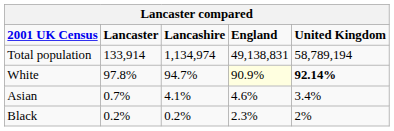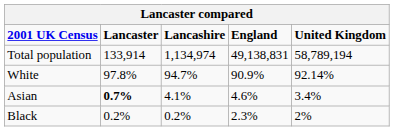(248, 75) lightyellow background -> (248, 75) no background
(315, 75) bold -> (314, 75) normal
(117, 95) normal -> (118, 95) bold
